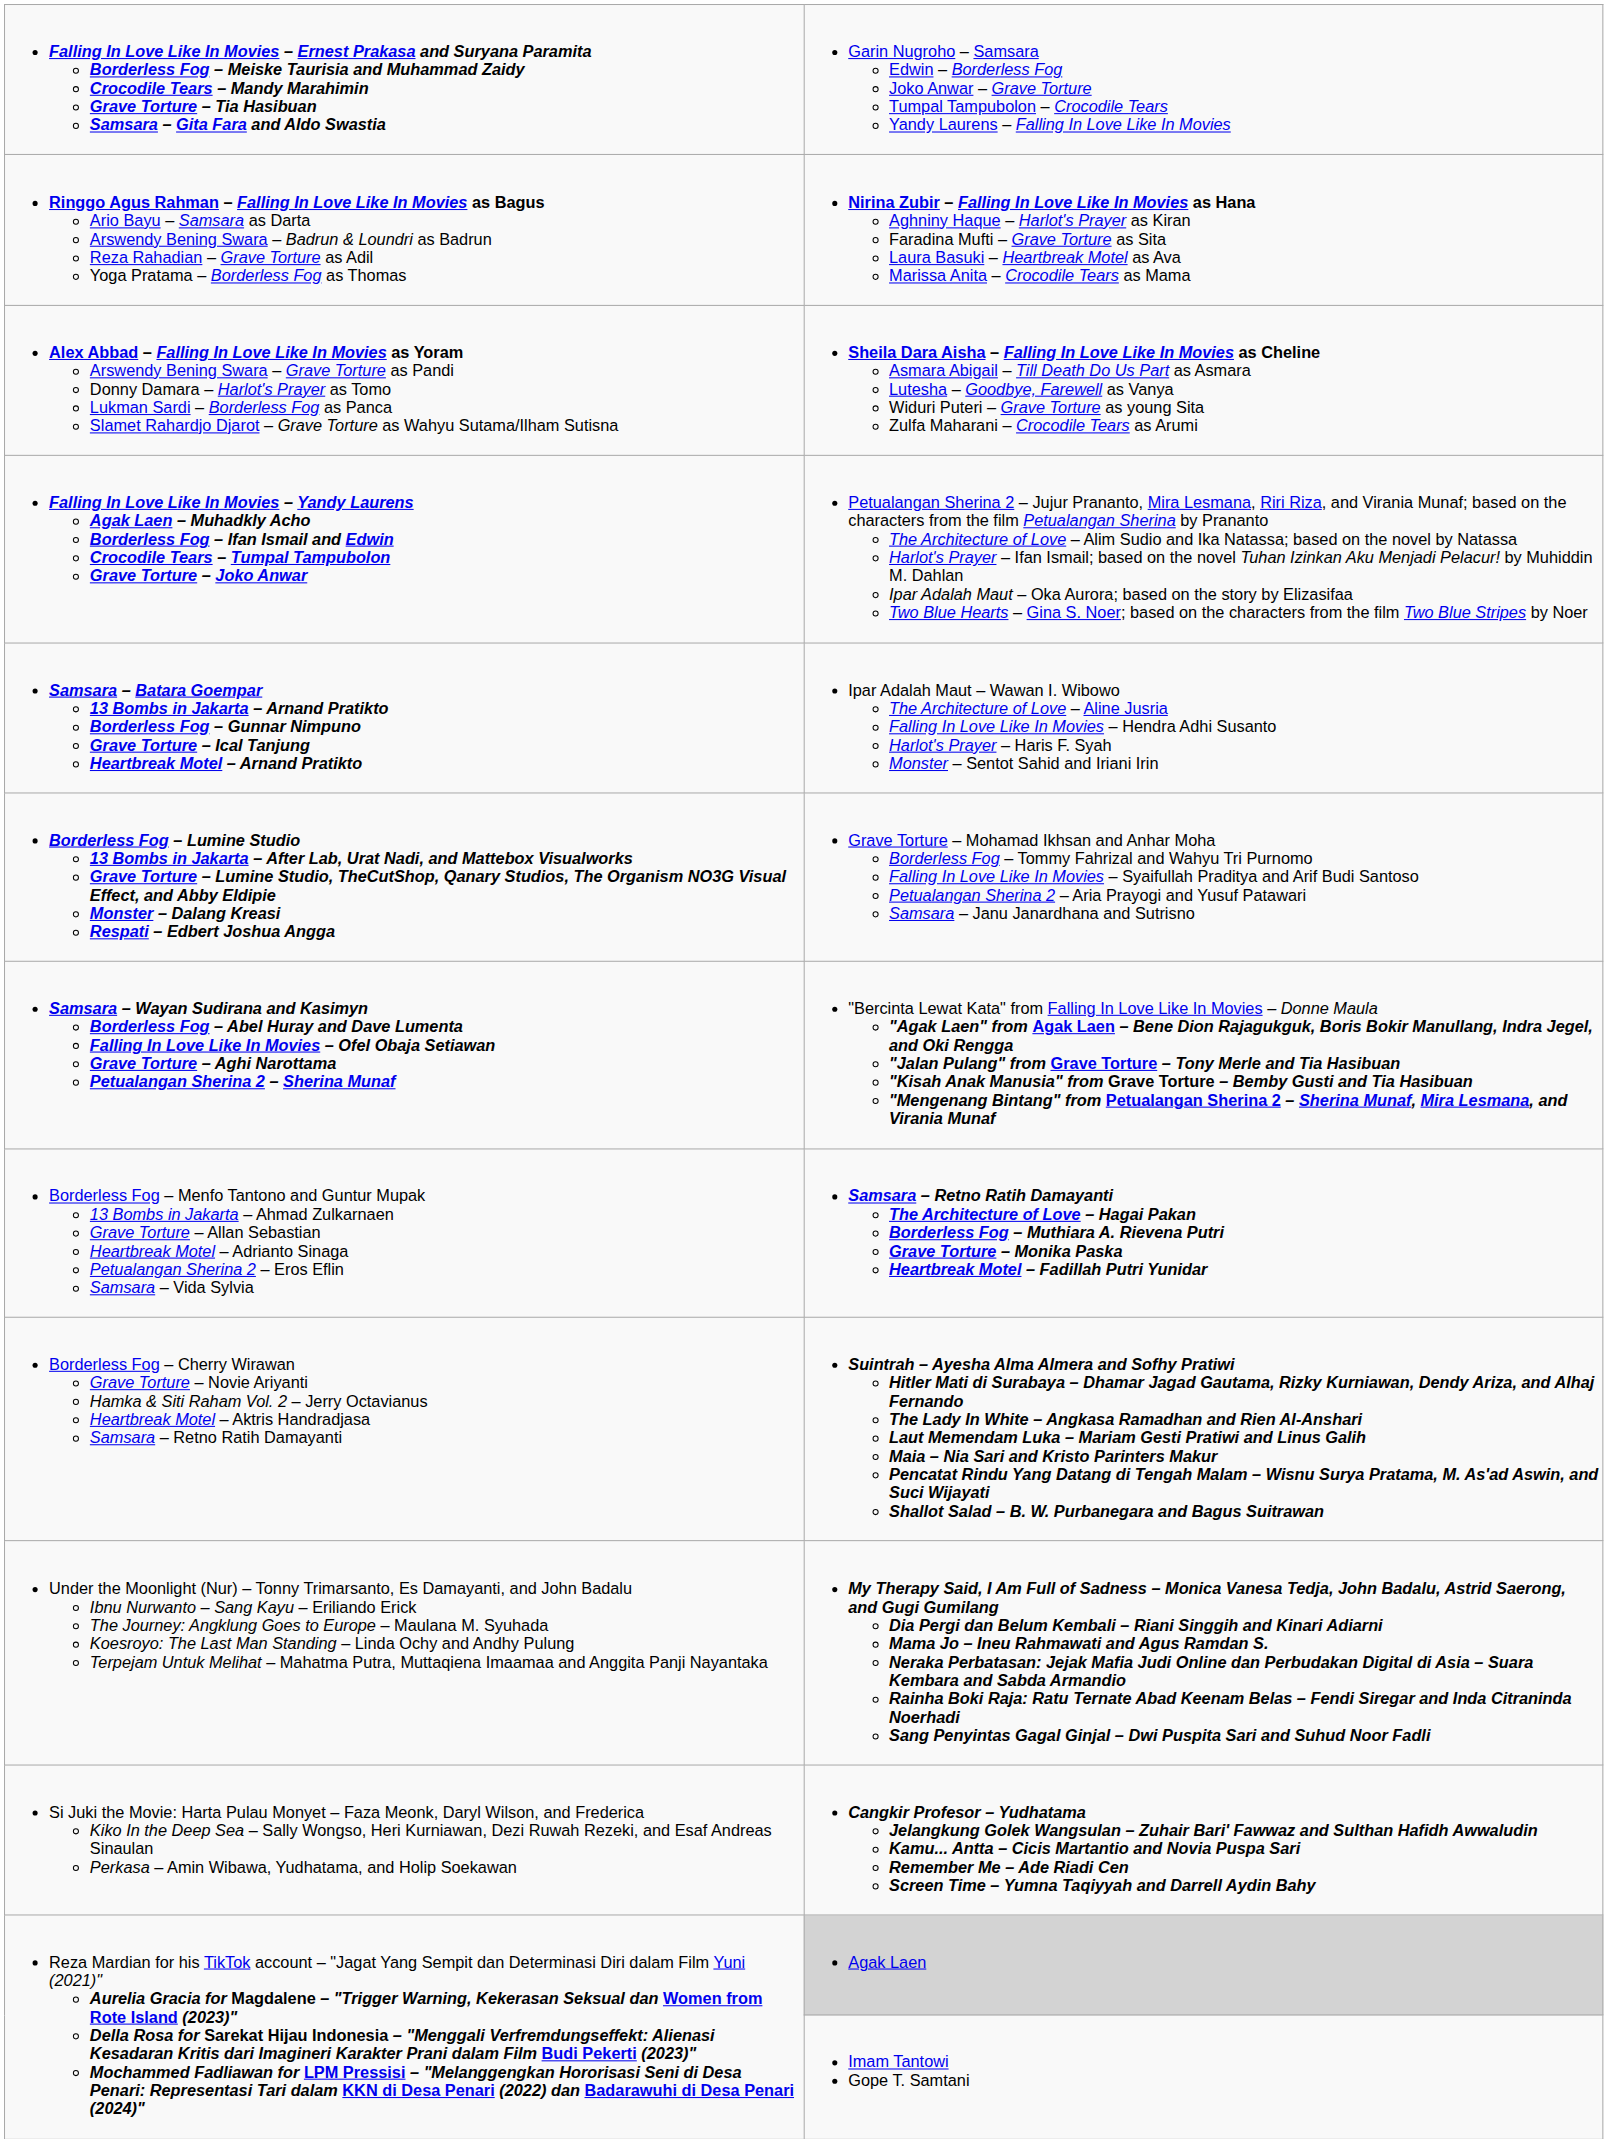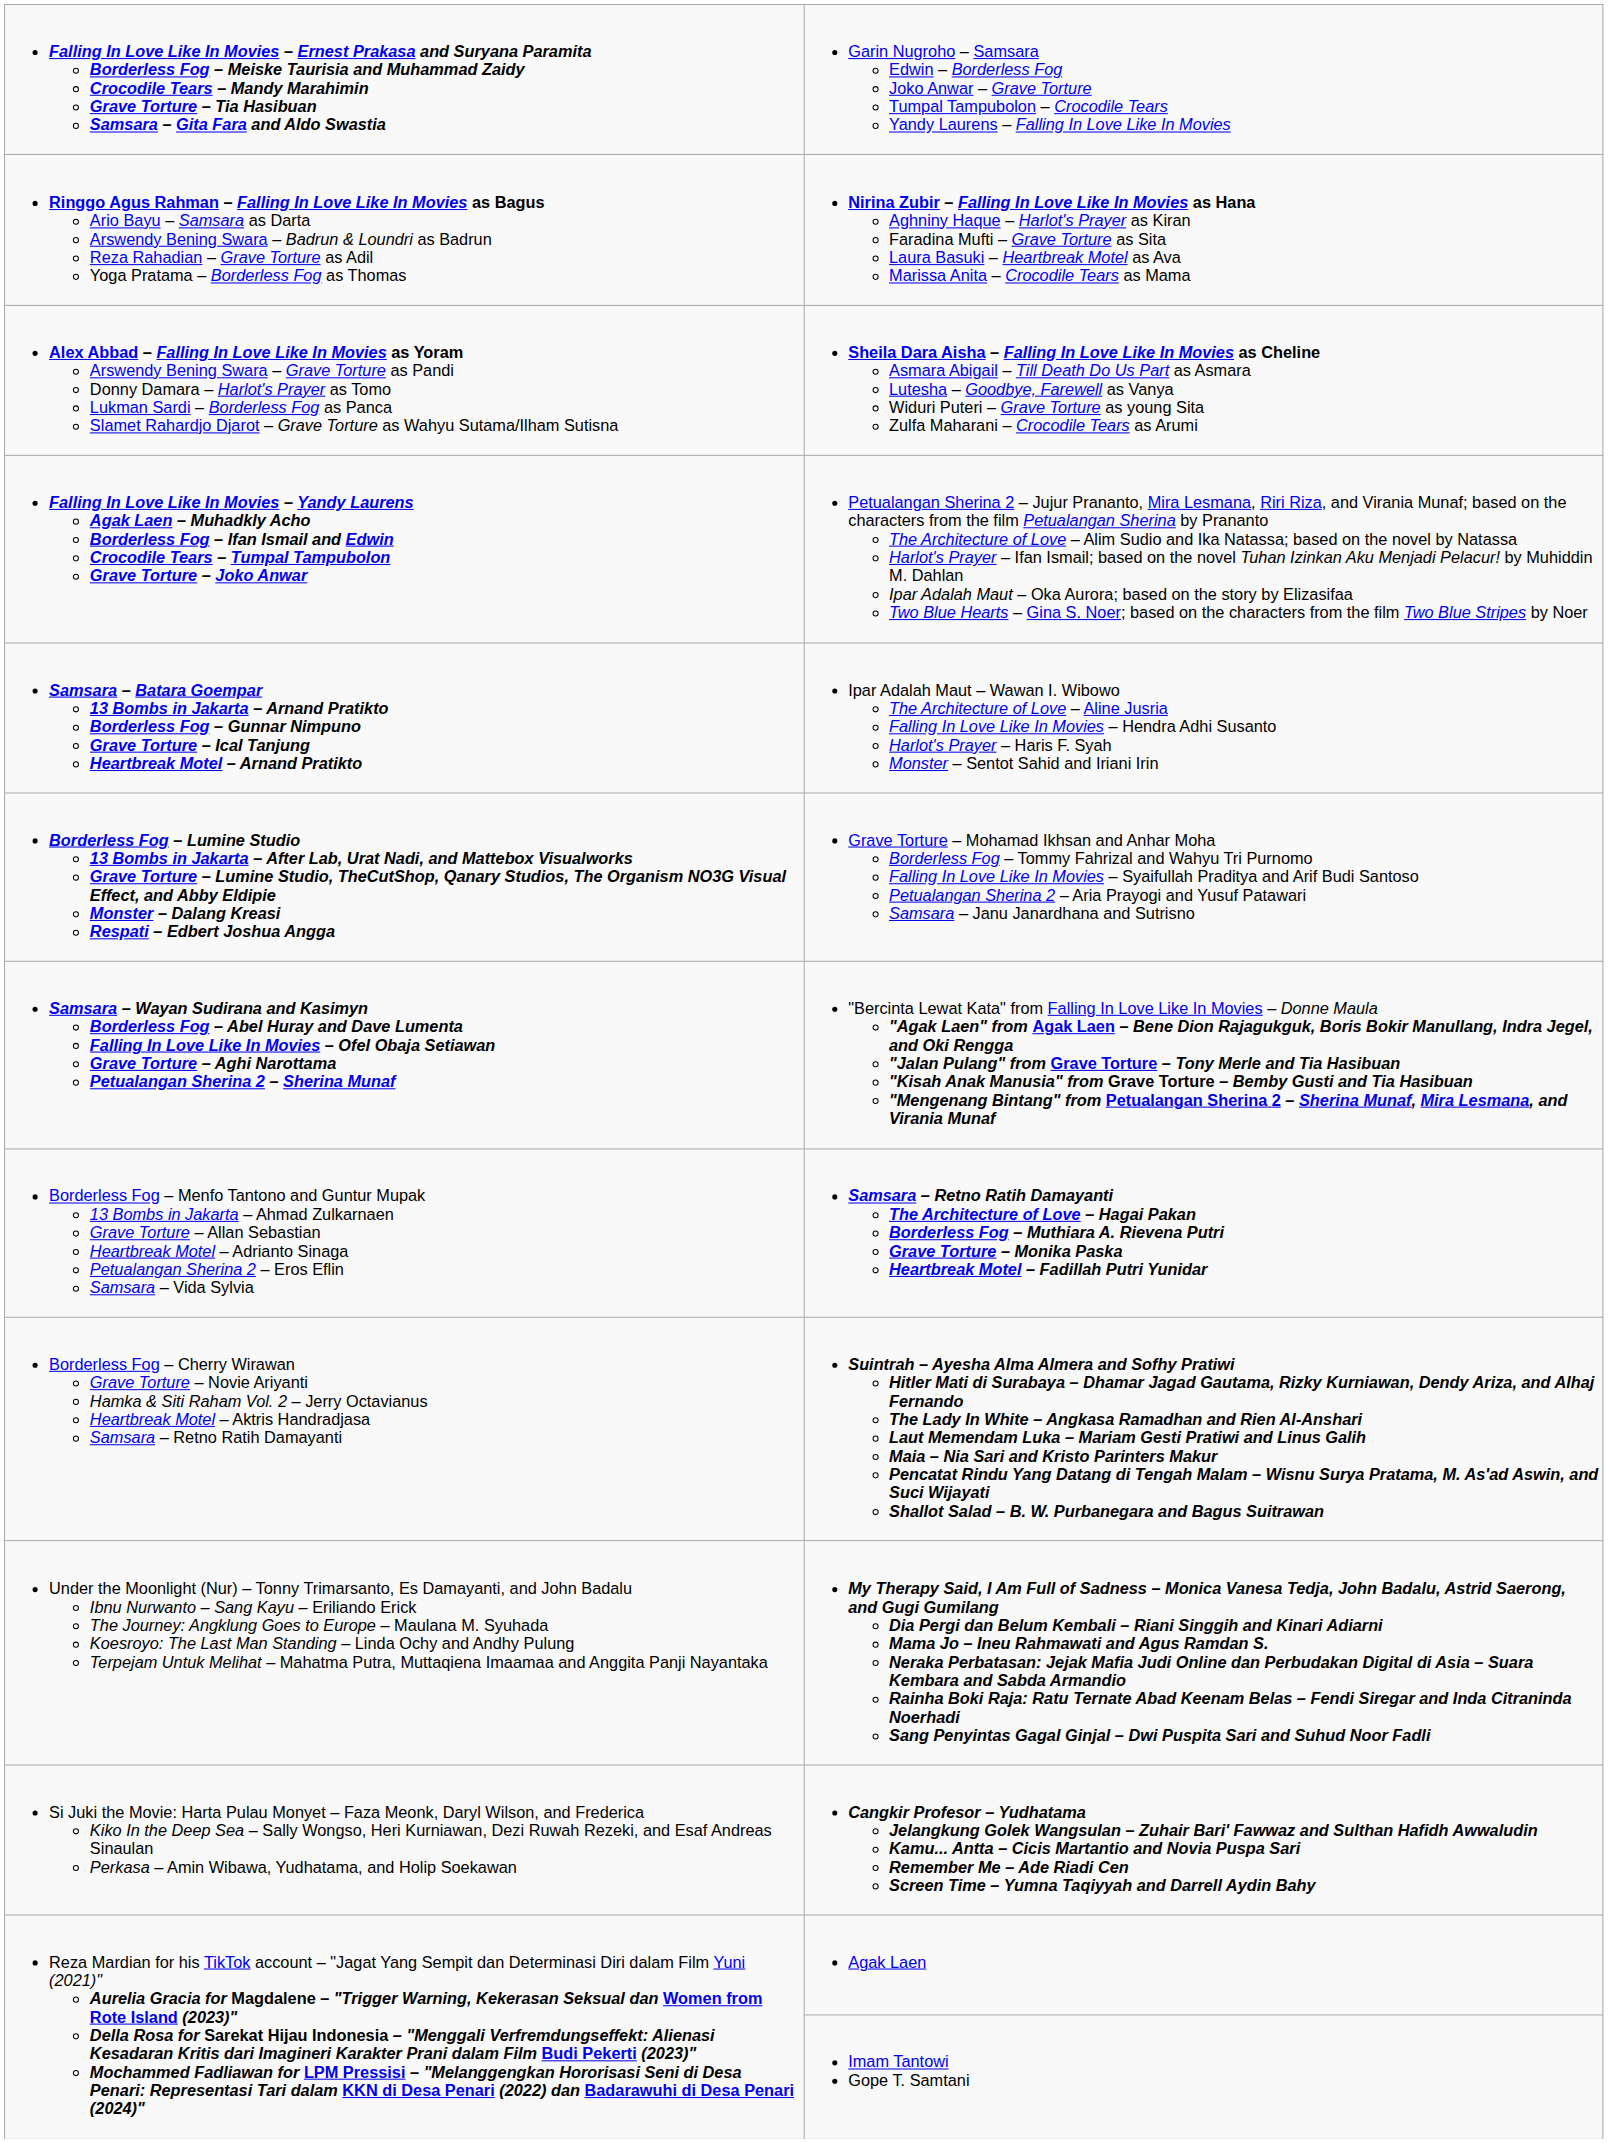(1203, 1963) lightgrey background -> (1203, 1963) no background
